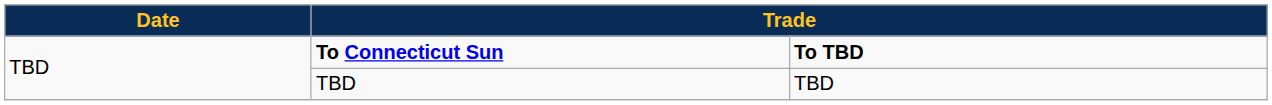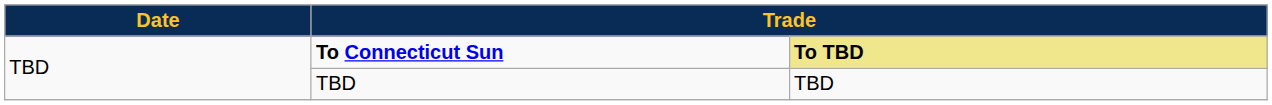(829, 52) no background -> (829, 52) khaki background
